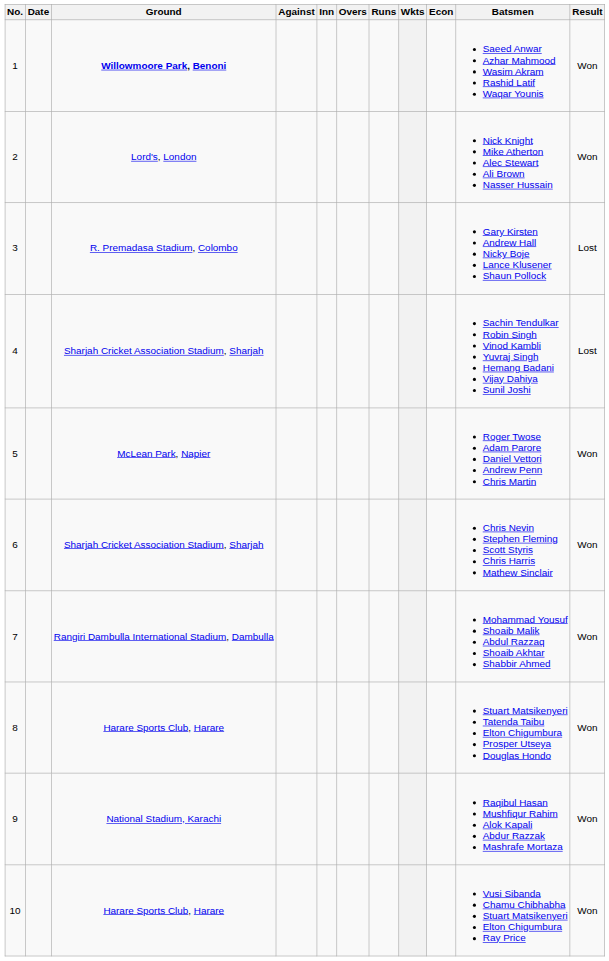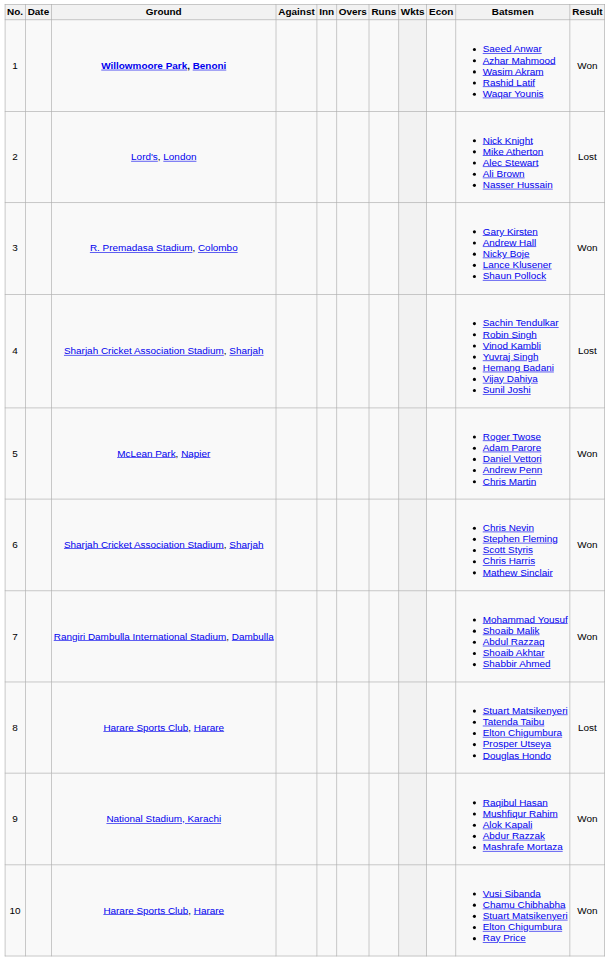(587, 157) Won -> (587, 157) Lost
(587, 248) Lost -> (587, 248) Won
(587, 727) Won -> (587, 727) Lost
